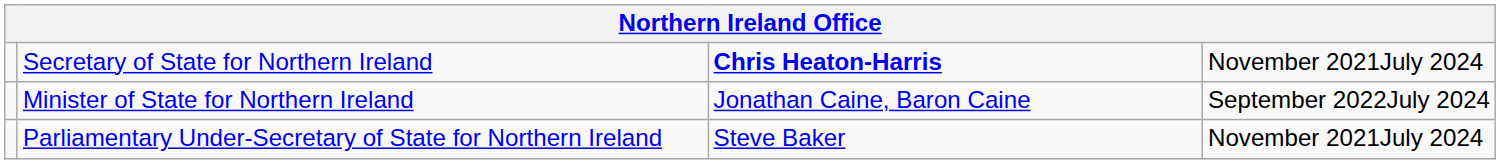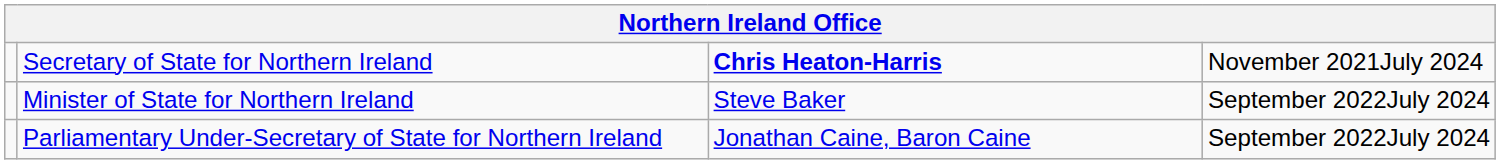(872, 100) Jonathan Caine, Baron Caine -> (779, 100) Steve Baker
(779, 138) Steve Baker -> (872, 138) Jonathan Caine, Baron Caine
(1346, 138) November 2021July 2024 -> (1349, 138) September 2022July 2024
